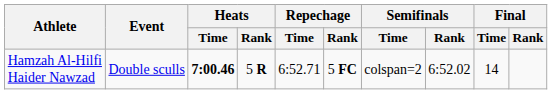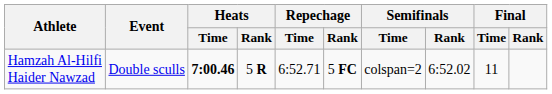(492, 69) 14 -> (492, 69) 11
